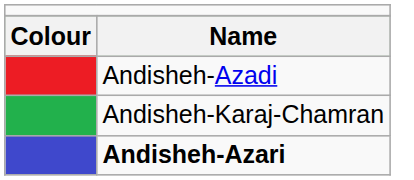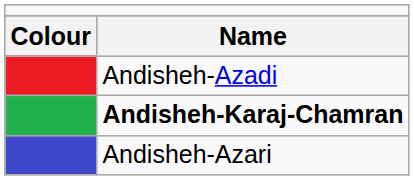(243, 114) normal -> (253, 114) bold
(194, 154) bold -> (187, 154) normal
